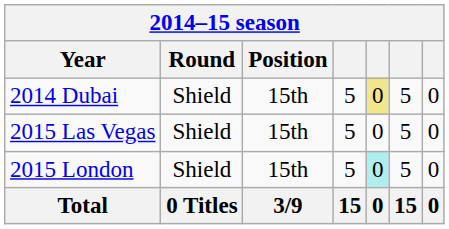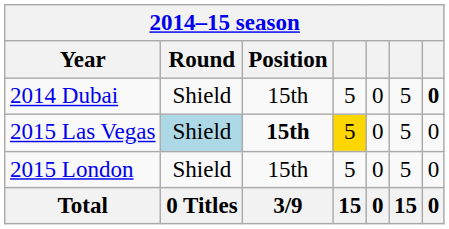(378, 95) khaki background -> (378, 95) no background
(433, 95) normal -> (433, 95) bold
(202, 132) no background -> (202, 132) lightblue background
(288, 132) normal -> (288, 132) bold
(350, 132) no background -> (350, 132) gold background
(378, 168) paleturquoise background -> (378, 168) no background
